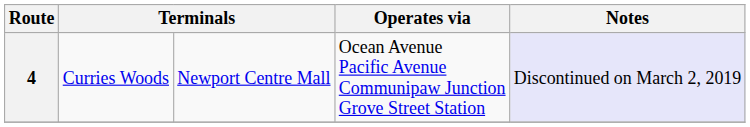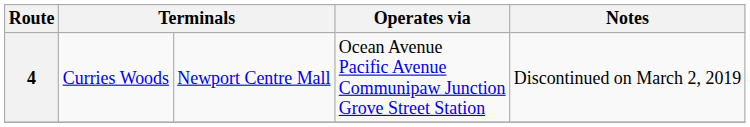(628, 77) lavender background -> (628, 77) no background
